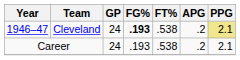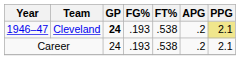(115, 30) normal -> (115, 30) bold
(140, 30) bold -> (140, 30) normal
